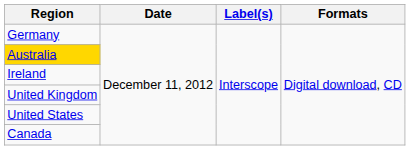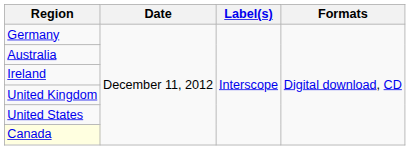(32, 54) gold background -> (32, 54) no background
(29, 134) no background -> (29, 134) lightyellow background
